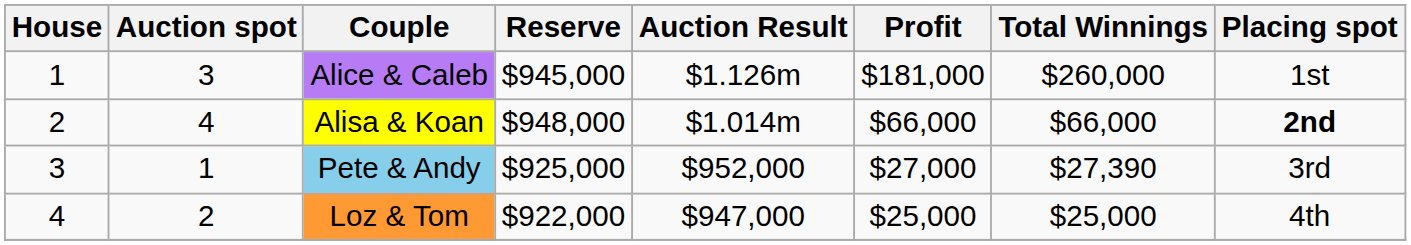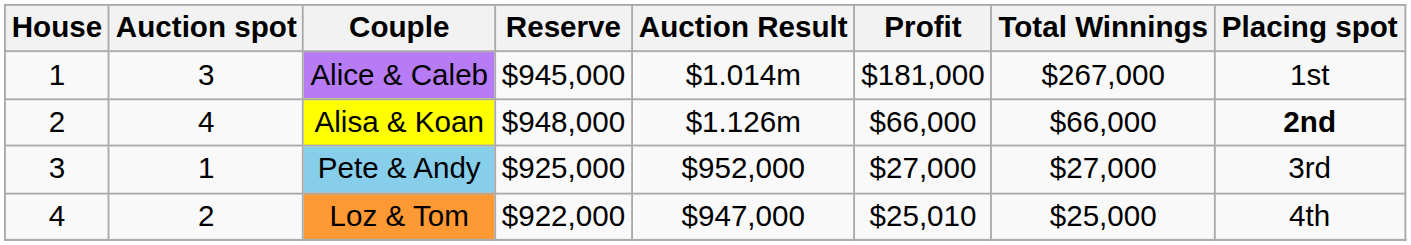(743, 74) $1.126m -> (743, 74) $1.014m
(1103, 74) $260,000 -> (1103, 74) $267,000
(743, 121) $1.014m -> (743, 121) $1.126m
(1103, 168) $27,390 -> (1103, 168) $27,000
(923, 215) $25,000 -> (923, 215) $25,010
